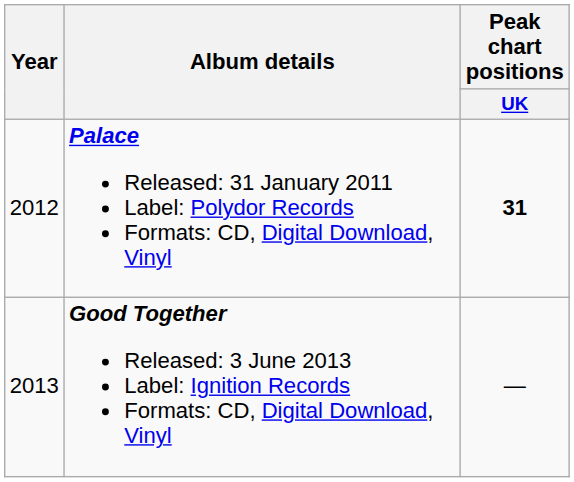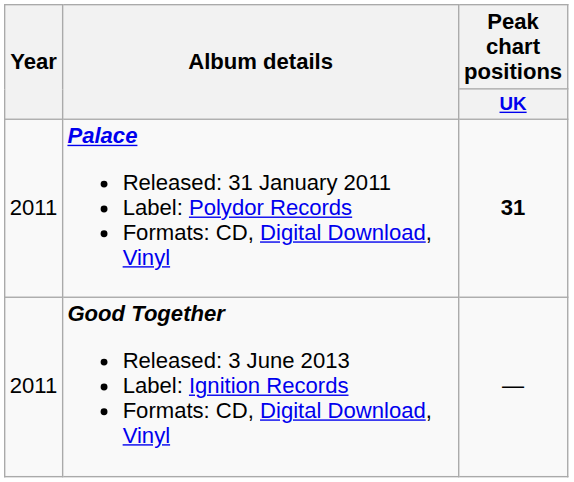(34, 208) 2012 -> (34, 208) 2011
(34, 386) 2013 -> (34, 386) 2011
